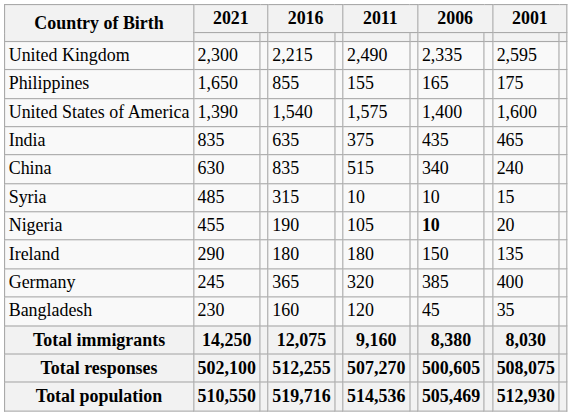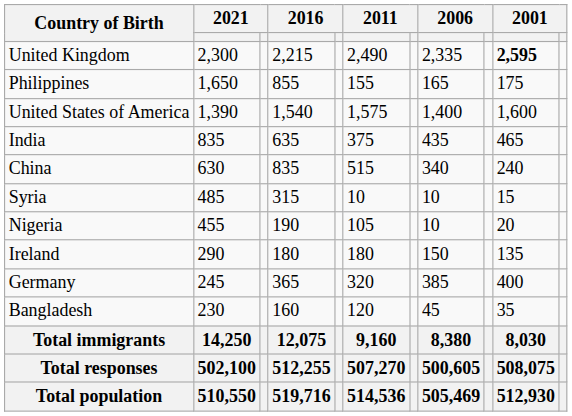(517, 55) normal -> (517, 55) bold
(431, 225) bold -> (431, 225) normal
